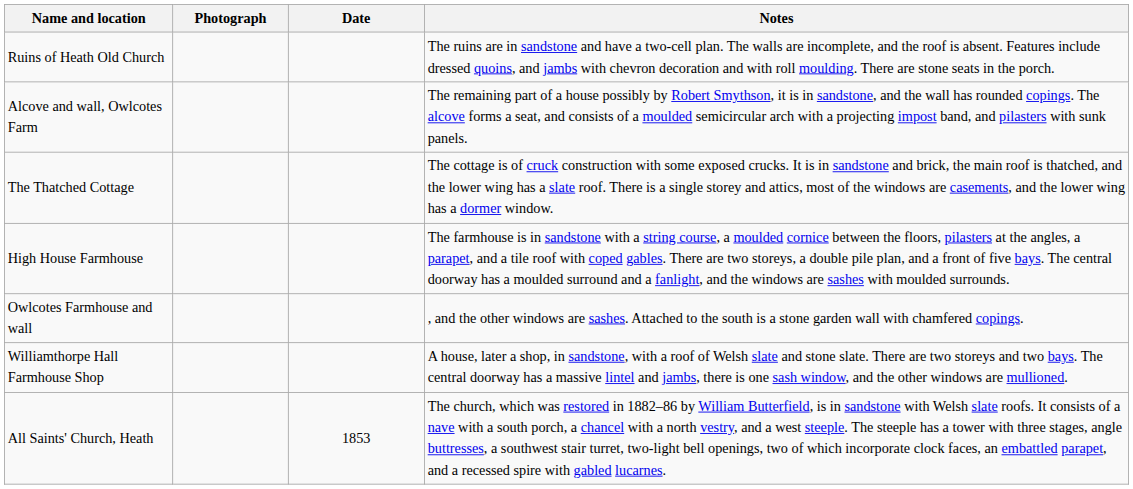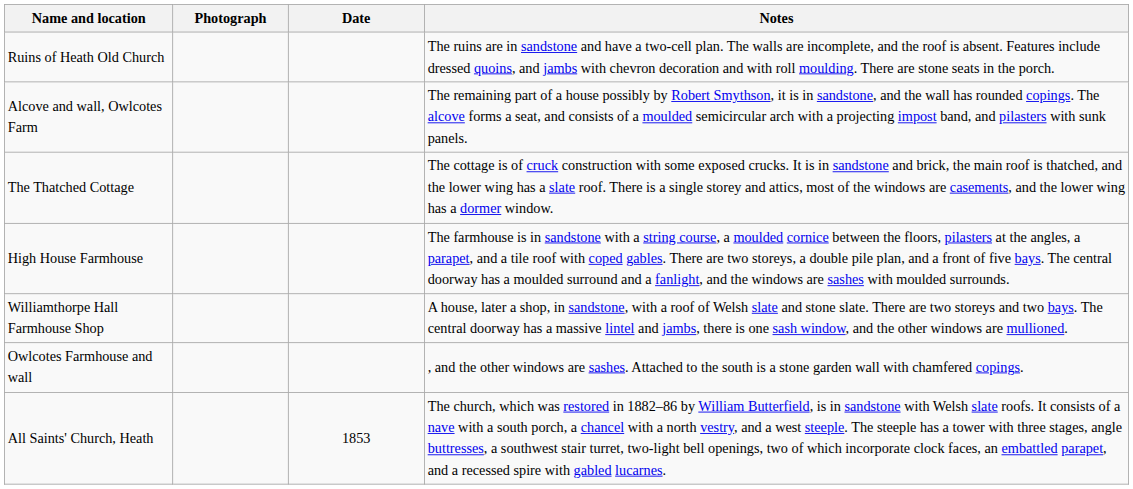rows swapped: (80, 318) <-> (63, 367)
